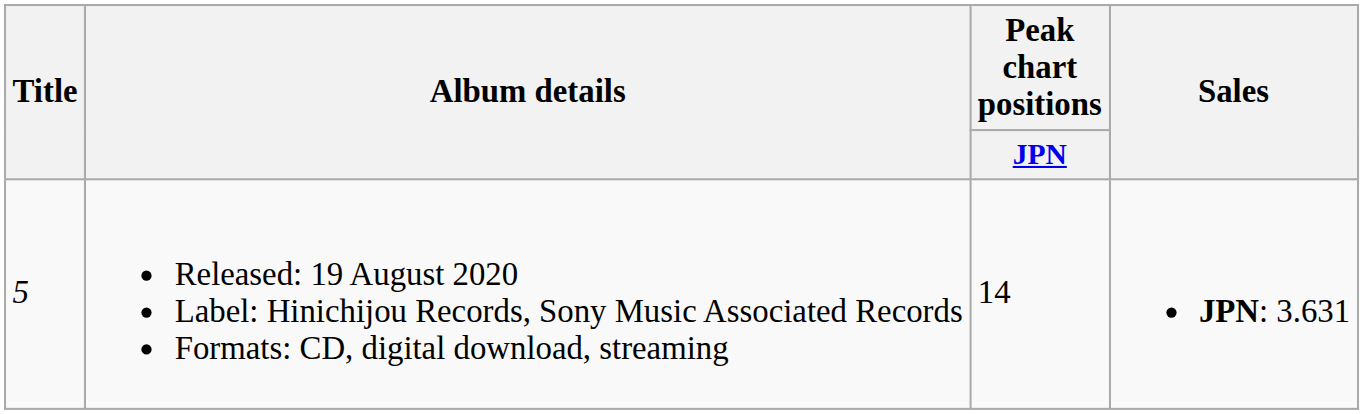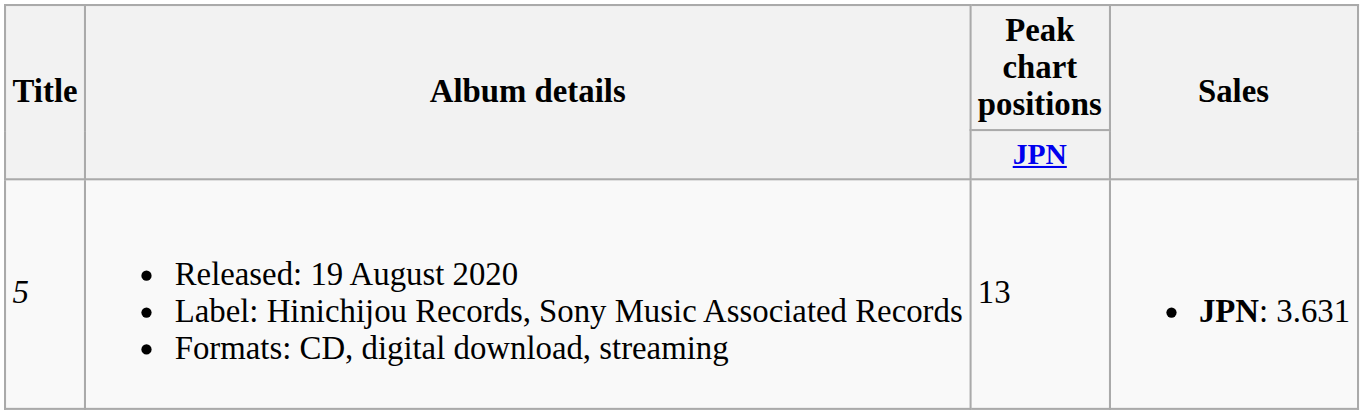(994, 293) 14 -> (994, 293) 13
